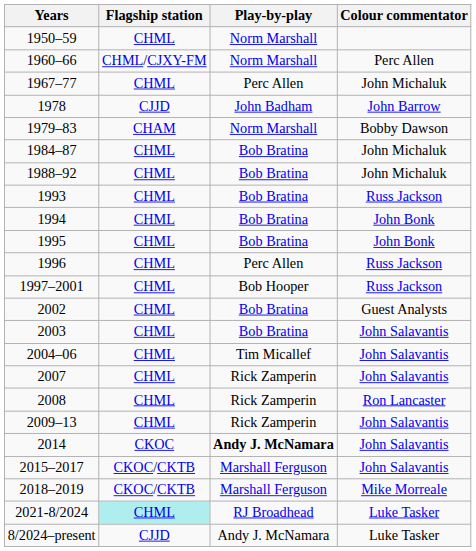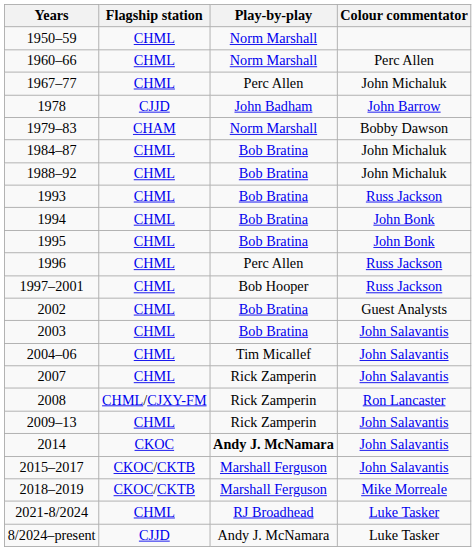(154, 60) CHML/CJXY-FM -> (154, 60) CHML
(154, 399) CHML -> (154, 399) CHML/CJXY-FM
(154, 512) paleturquoise background -> (154, 512) no background
